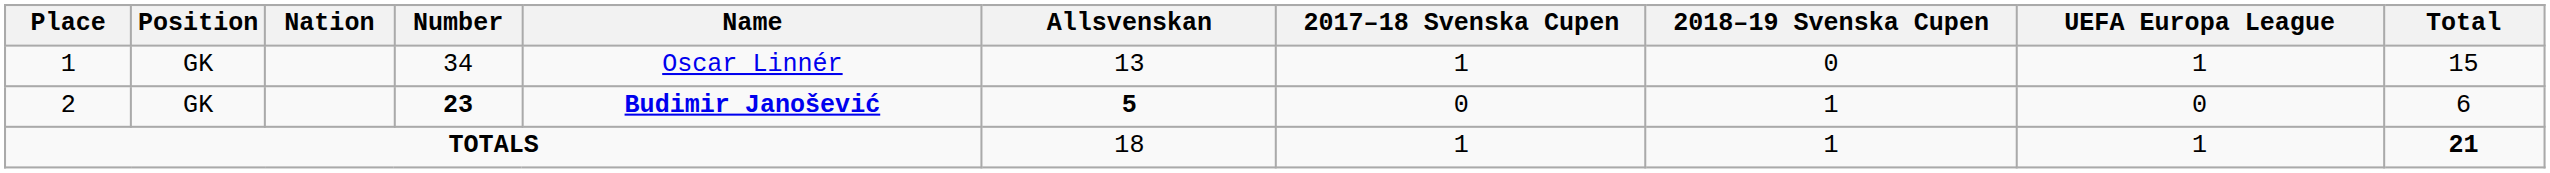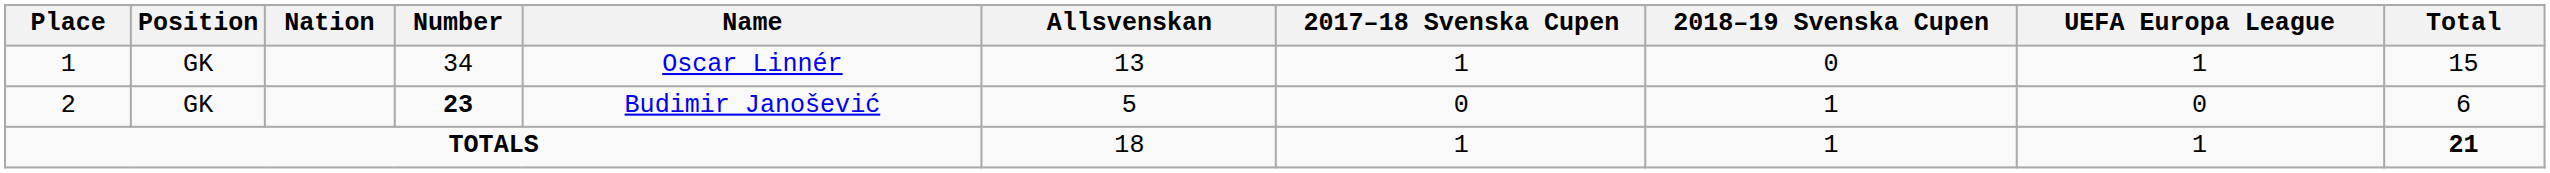(752, 107) bold -> (752, 107) normal
(1129, 107) bold -> (1129, 107) normal
